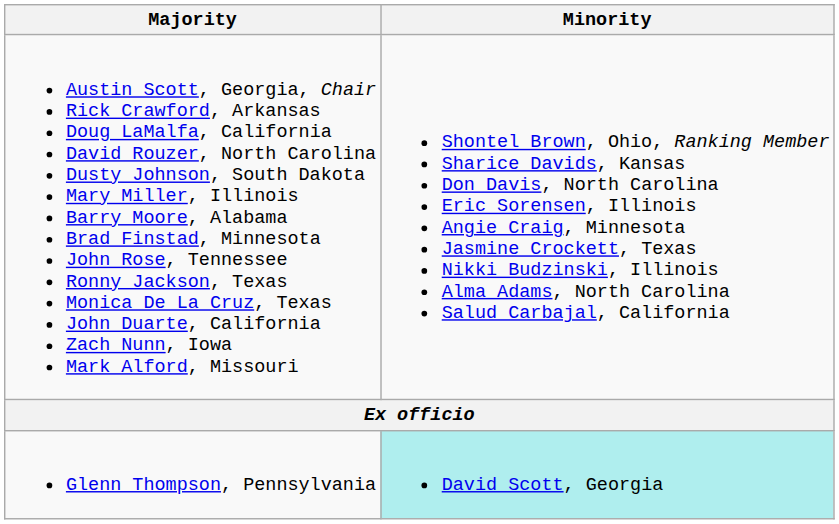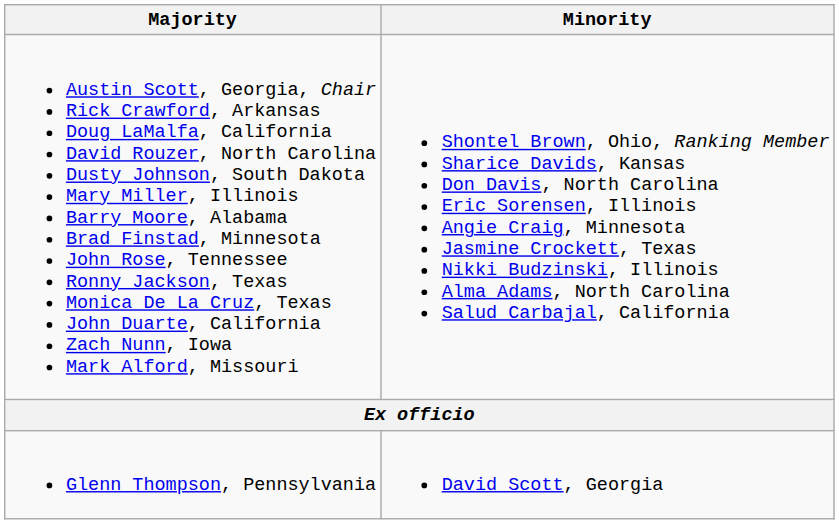(607, 485) paleturquoise background -> (607, 485) no background
